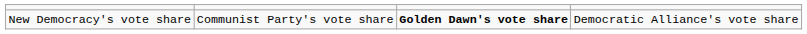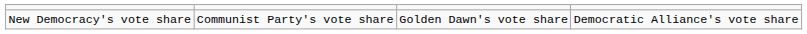(484, 19) bold -> (484, 19) normal
